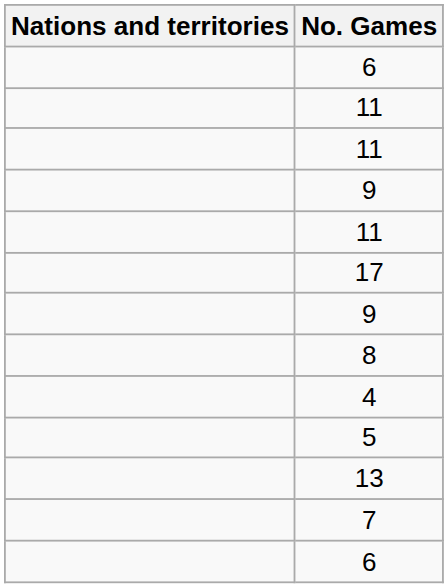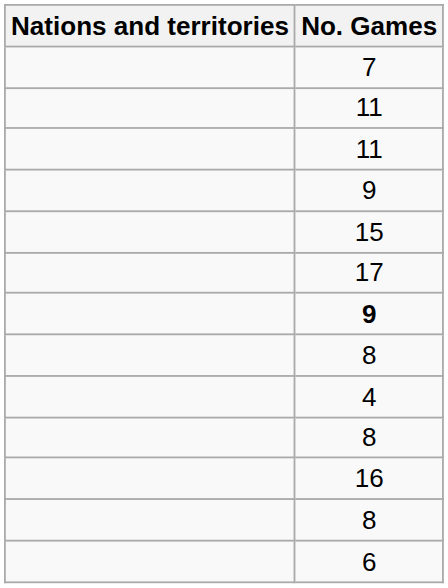(369, 67) 6 -> (369, 67) 7
(369, 231) 11 -> (369, 231) 15
(369, 314) normal -> (369, 314) bold
(369, 437) 5 -> (369, 437) 8
(369, 478) 13 -> (369, 478) 16
(369, 520) 7 -> (369, 520) 8
